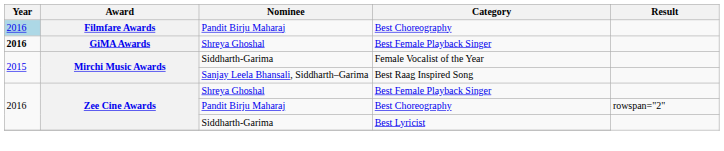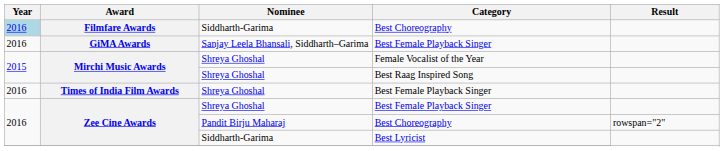(243, 28) Pandit Birju Maharaj -> (237, 28) Siddharth-Garima
(17, 43) bold -> (17, 43) normal
(233, 43) Shreya Ghoshal -> (285, 43) Sanjay Leela Bhansali, Siddharth–Garima
(237, 59) Siddharth-Garima -> (233, 59) Shreya Ghoshal
(285, 75) Sanjay Leela Bhansali, Siddharth–Garima -> (233, 75) Shreya Ghoshal
+ row: (120, 91)
